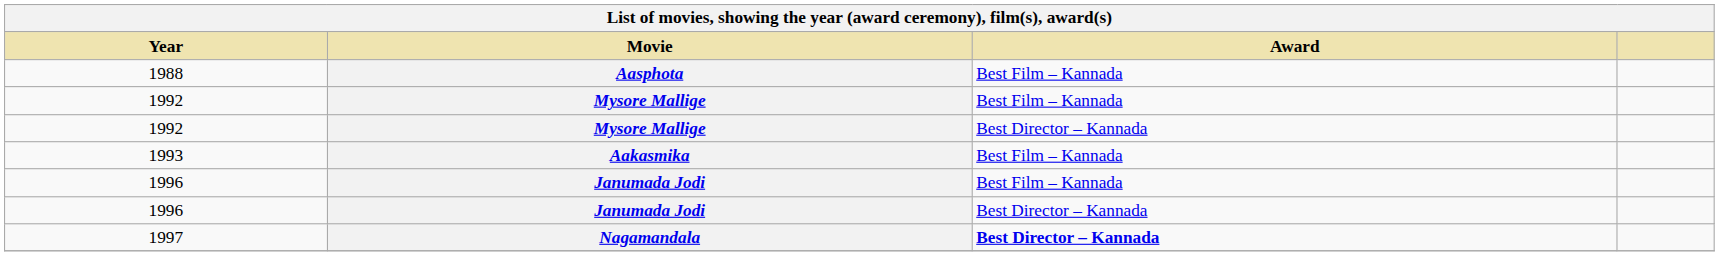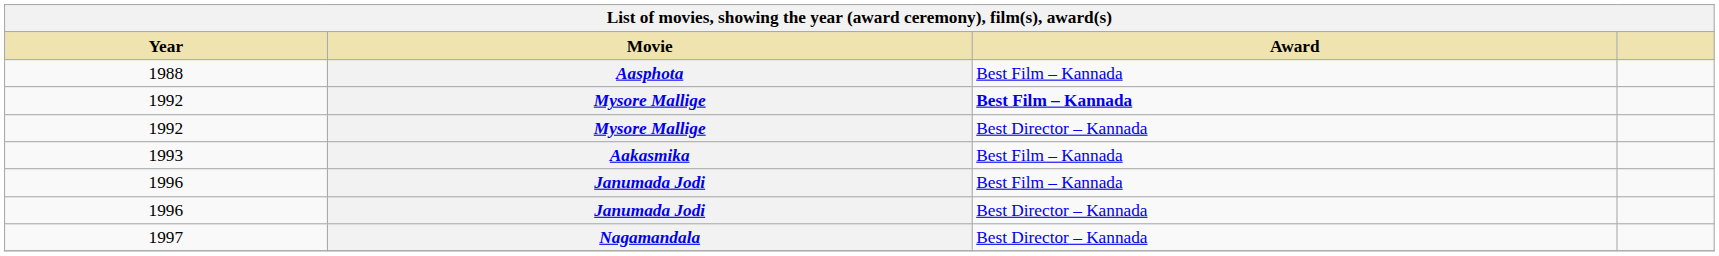(1049, 100) normal -> (1054, 100) bold
(1068, 237) bold -> (1062, 237) normal
